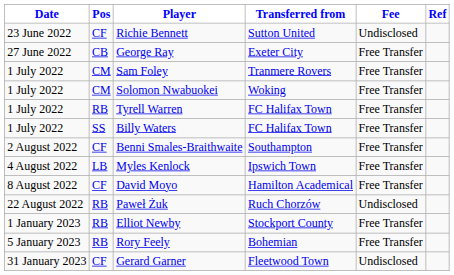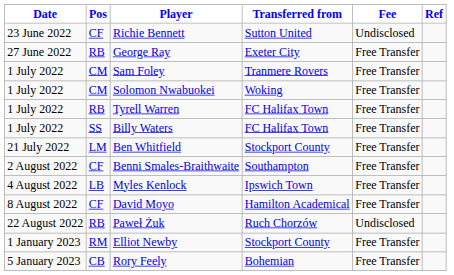(100, 52) CB -> (97, 52) RB
+ row: (147, 147)
(100, 223) RB -> (98, 242) RM
(100, 242) RB -> (97, 261) CB
- row: (151, 261)
